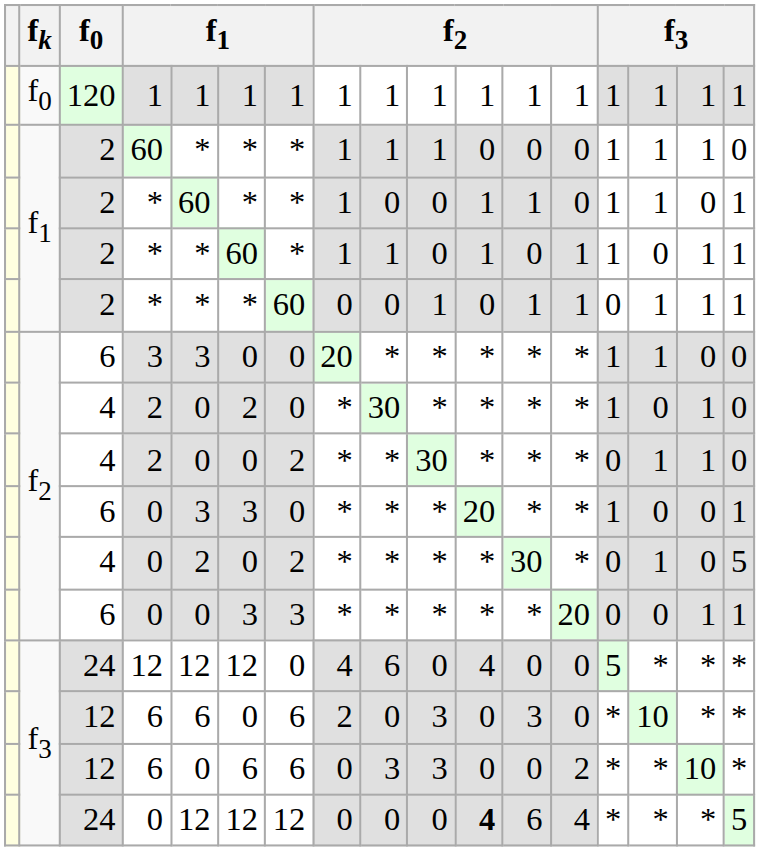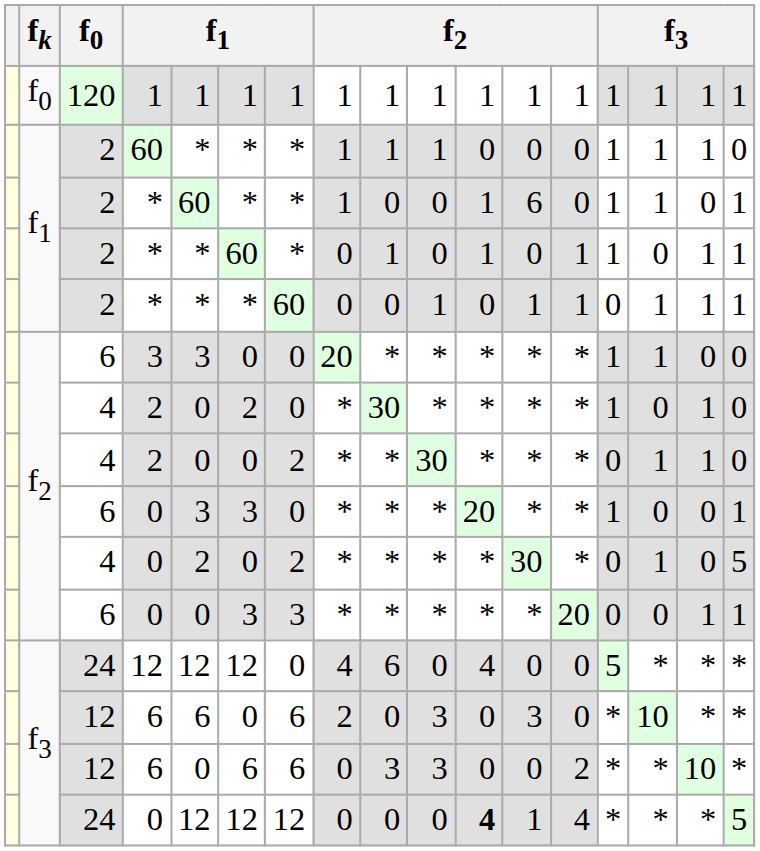(534, 201) 1 -> (534, 201) 6
(345, 253) 1 -> (345, 253) 0
(534, 819) 6 -> (534, 819) 1
